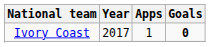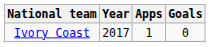(185, 32) bold -> (185, 32) normal
